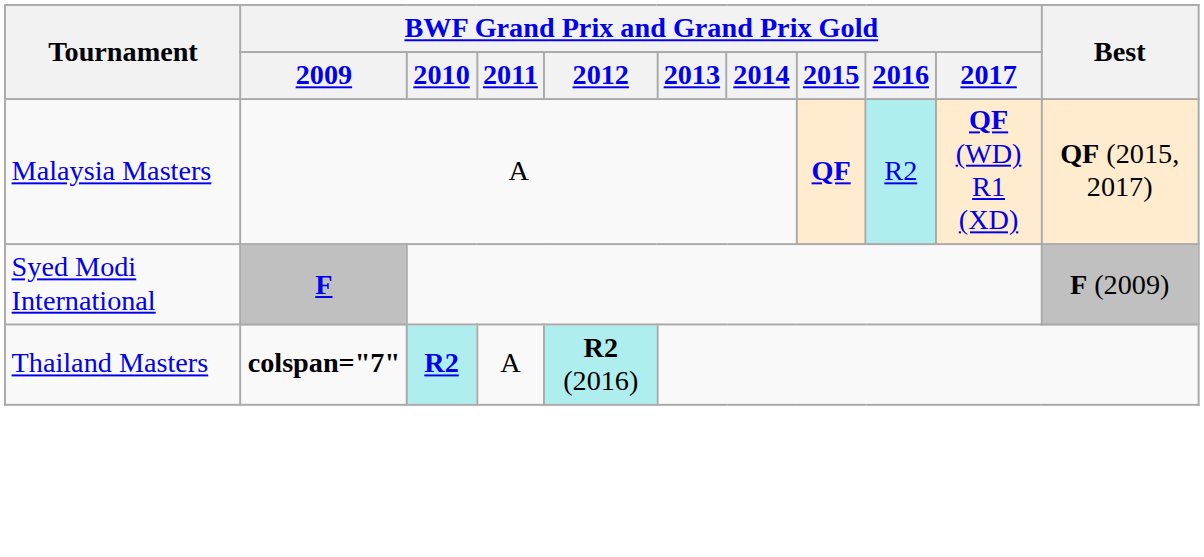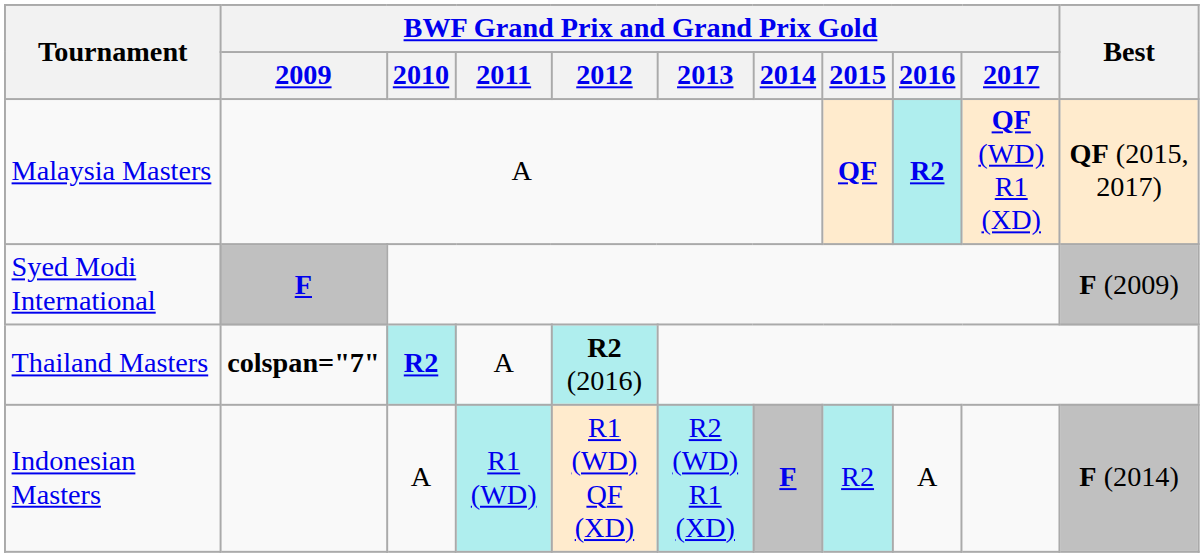(901, 171) normal -> (927, 171) bold
+ row: (73, 477)
